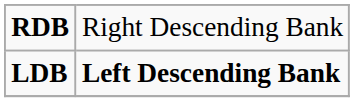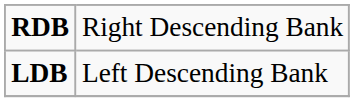(211, 72) bold -> (205, 72) normal
